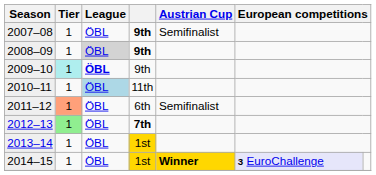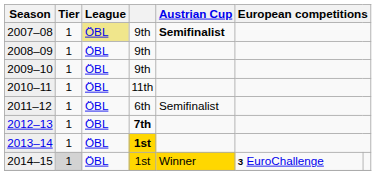(97, 32) no background -> (97, 32) khaki background
(142, 32) bold -> (142, 32) normal
(189, 32) normal -> (192, 32) bold
(97, 50) lightgrey background -> (97, 50) no background
(142, 50) bold -> (142, 50) normal
(69, 69) paleturquoise background -> (69, 69) no background
(97, 69) bold -> (97, 69) normal
(97, 87) lightblue background -> (97, 87) no background
(69, 105) lightsalmon background -> (69, 105) no background
(69, 124) lightgreen background -> (69, 124) no background
(142, 142) normal -> (142, 142) bold
(69, 161) no background -> (69, 161) lightgrey background
(179, 161) bold -> (177, 161) normal
(281, 161) lavender background -> (281, 161) no background
